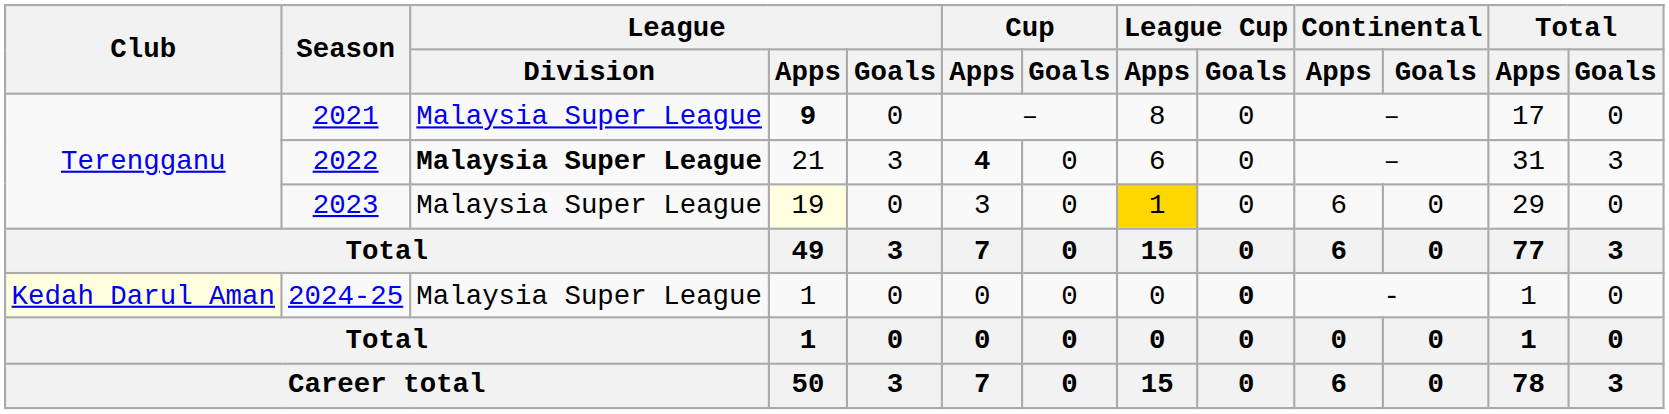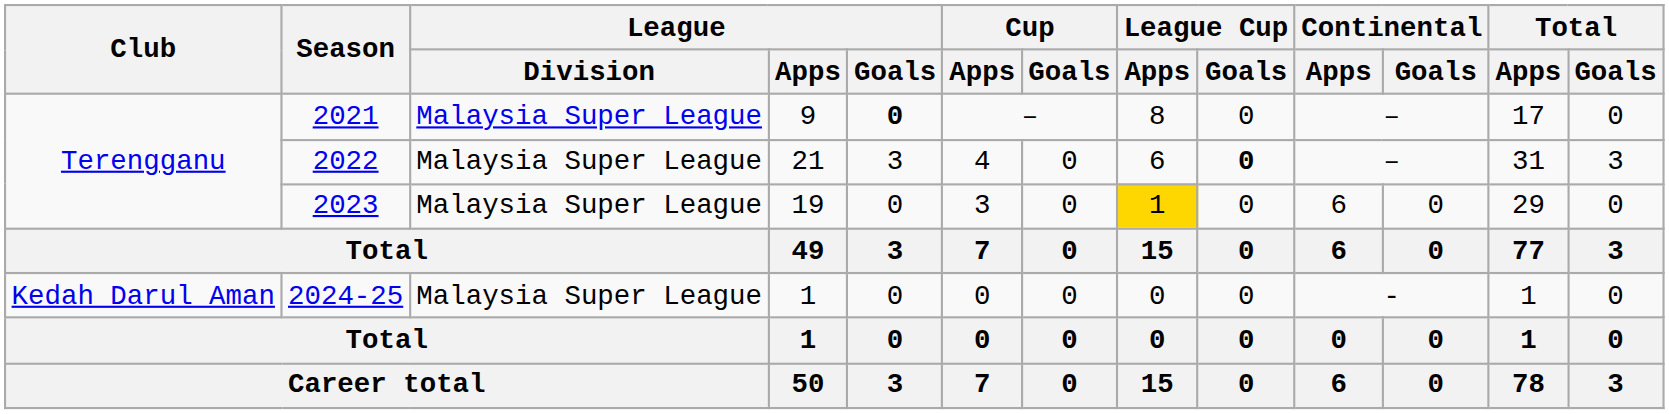(808, 117) bold -> (808, 117) normal
(895, 117) normal -> (895, 117) bold
(589, 162) bold -> (589, 162) normal
(982, 162) bold -> (982, 162) normal
(1246, 162) normal -> (1246, 162) bold
(808, 206) lightyellow background -> (808, 206) no background
(143, 296) lightyellow background -> (143, 296) no background
(1246, 296) bold -> (1246, 296) normal
